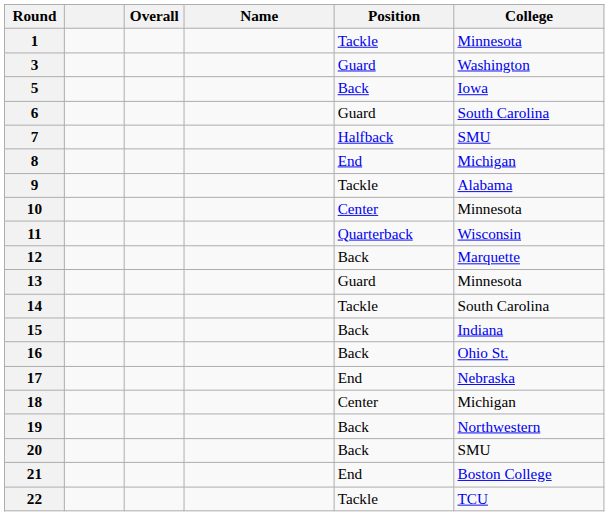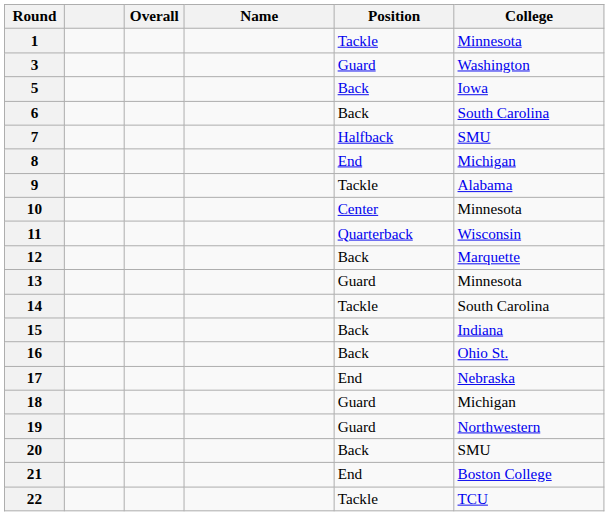(357, 112) Guard -> (353, 112) Back
(358, 402) Center -> (357, 402) Guard
(353, 426) Back -> (357, 426) Guard
